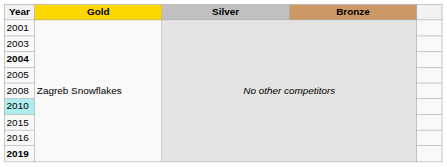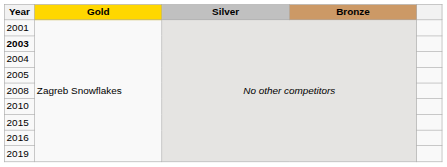(18, 43) normal -> (18, 43) bold
(18, 59) bold -> (18, 59) normal
(18, 106) paleturquoise background -> (18, 106) no background
(18, 153) bold -> (18, 153) normal
